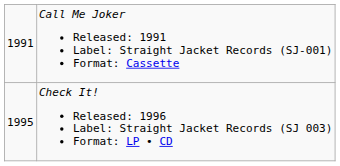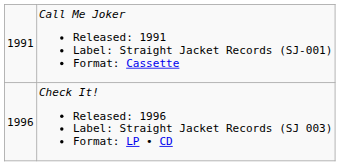(20, 122) 1995 -> (20, 122) 1996
